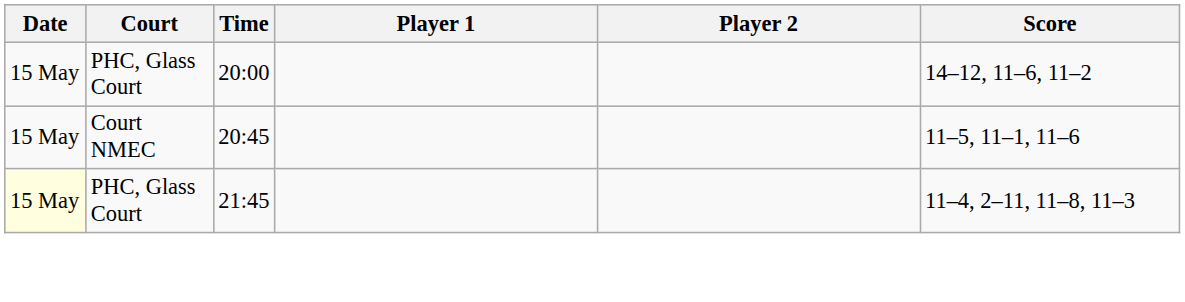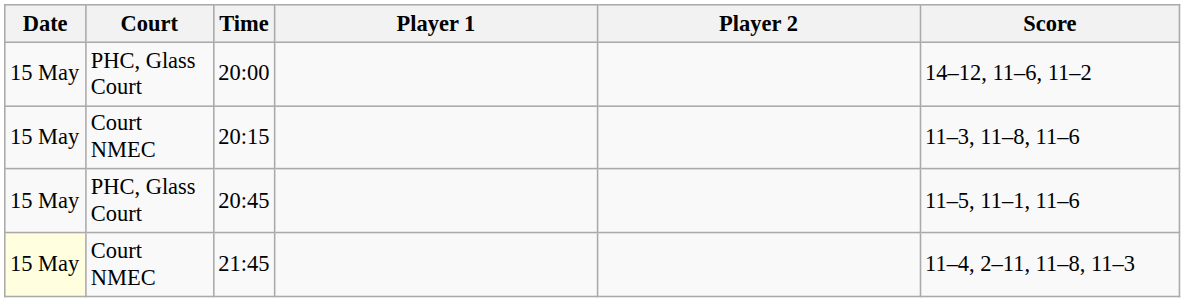+ row: (244, 137)
(123, 137) Court NMEC -> (143, 200) PHC, Glass Court
(143, 200) PHC, Glass Court -> (123, 264) Court NMEC
